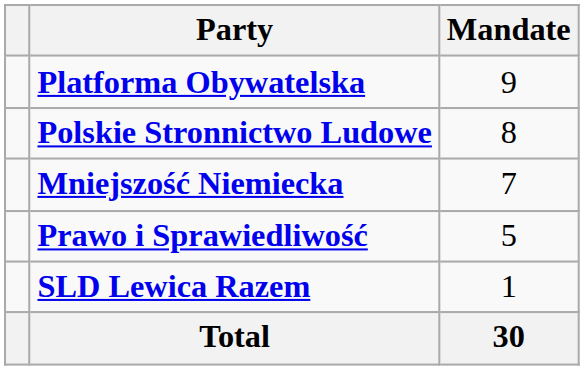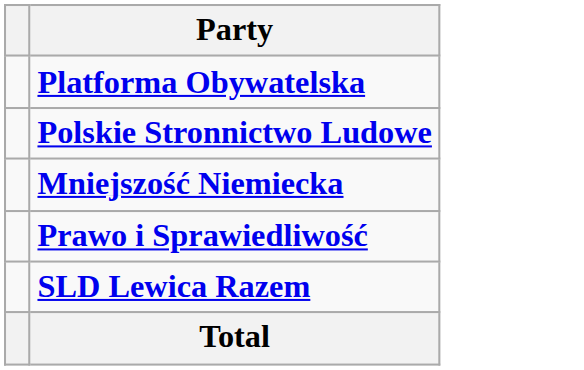- column: (509, 30)
